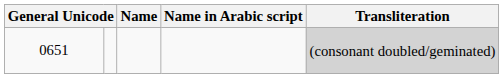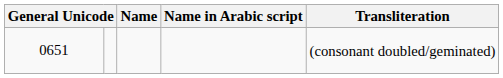(402, 50) lightgrey background -> (402, 50) no background
